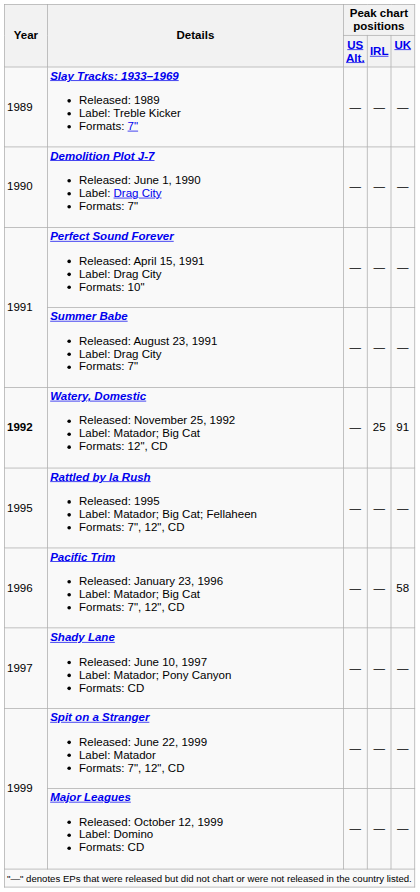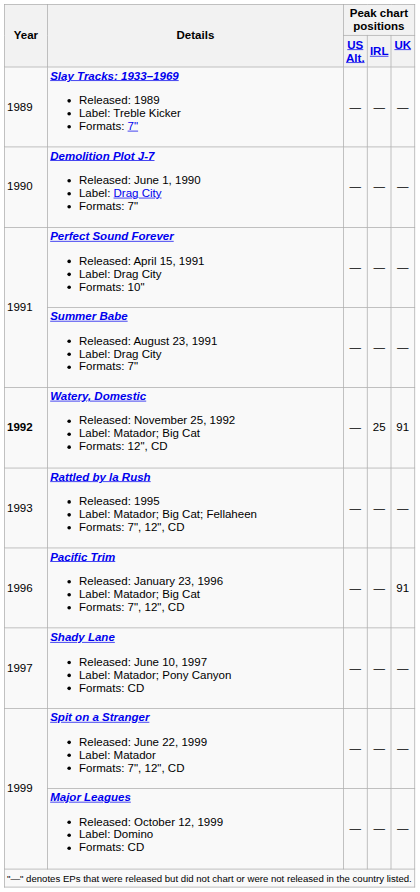(20, 508) 1995 -> (20, 508) 1993
(403, 588) 58 -> (403, 588) 91
